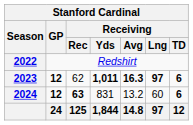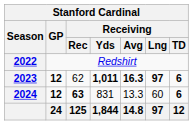(133, 95) 13.2 -> (133, 95) 13.3
